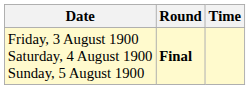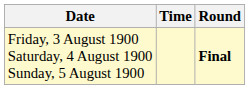columns swapped: (225, 16) <-> (181, 16)
